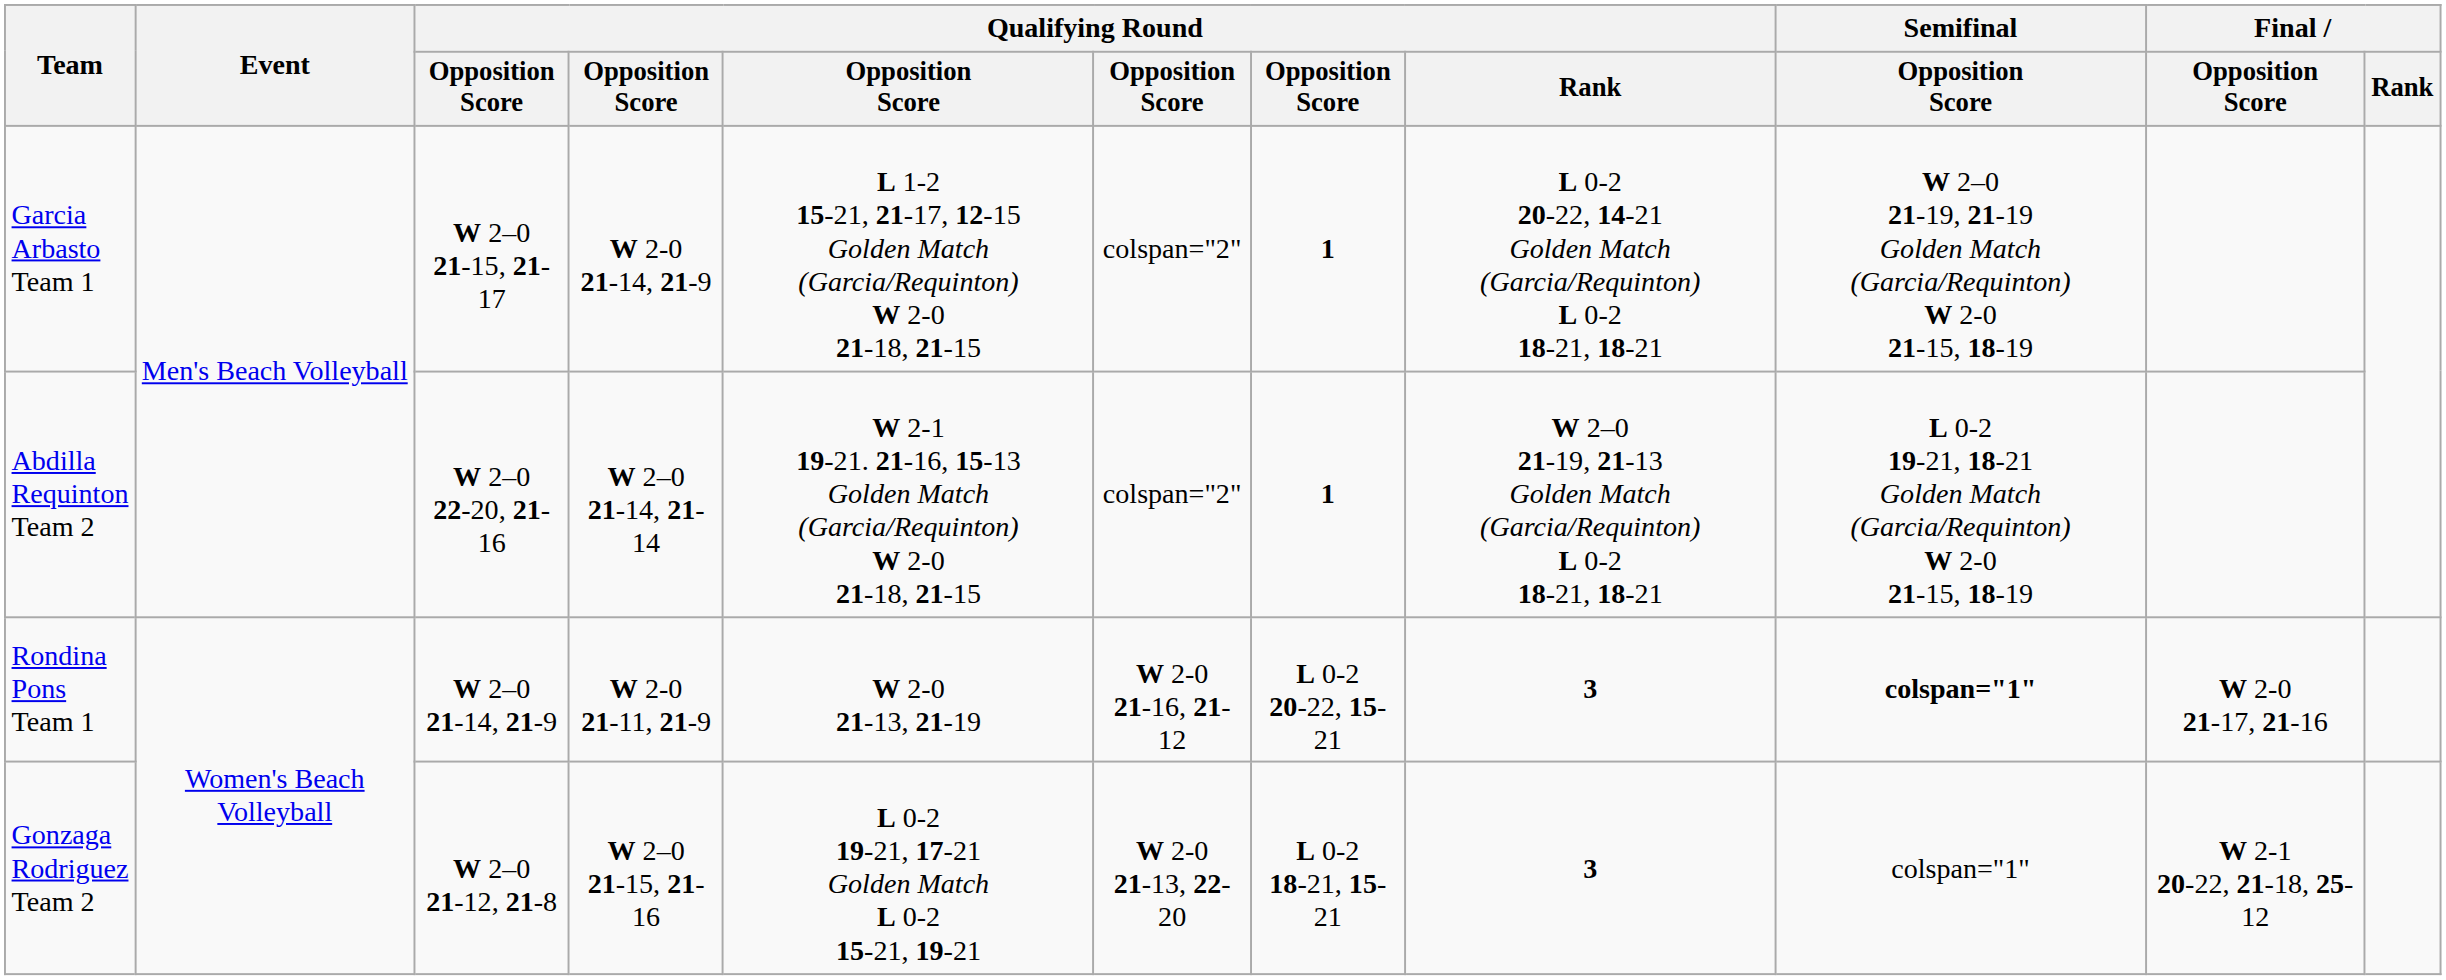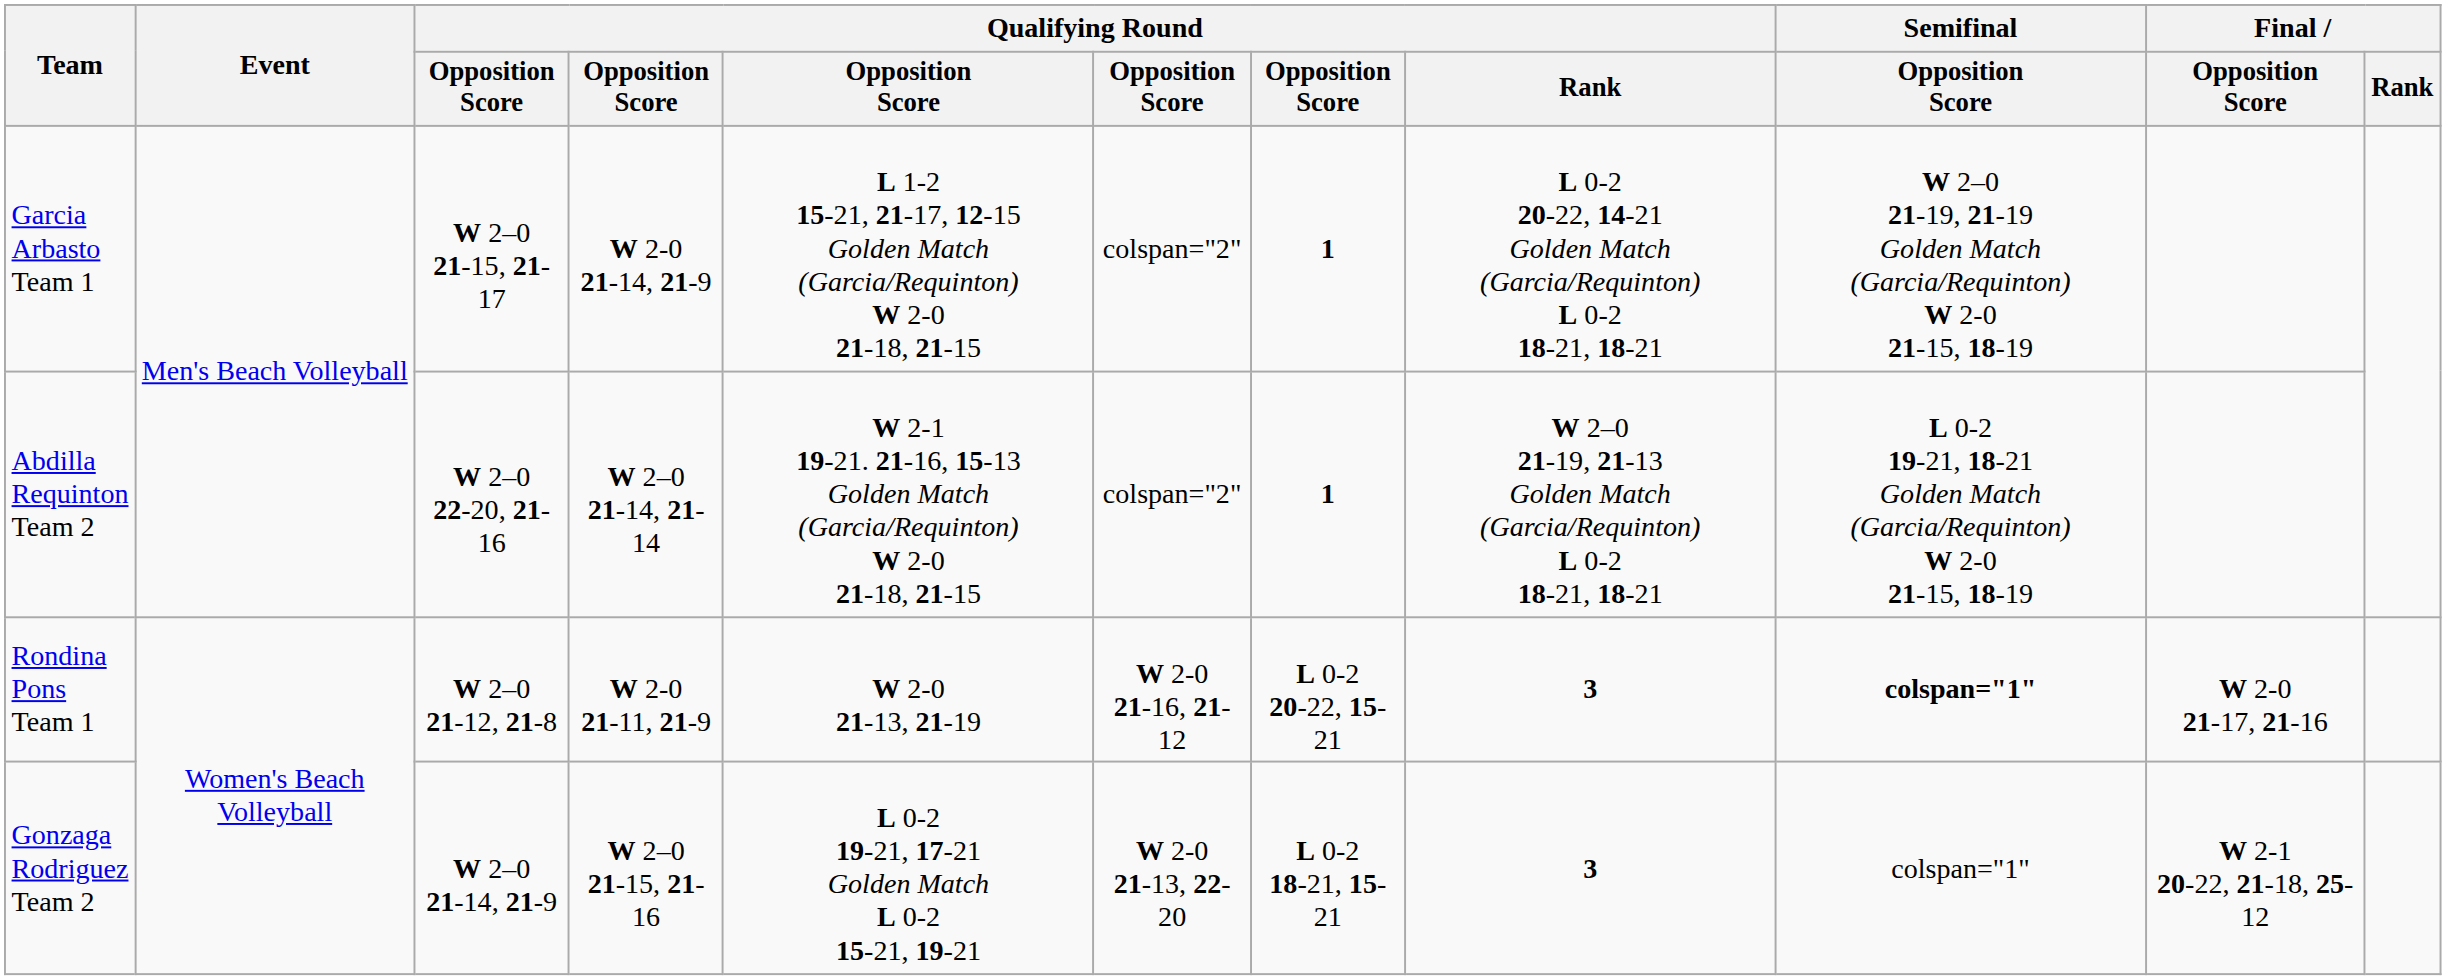(492, 706) W 2–0 21-14, 21-9 -> (492, 706) W 2–0 21-12, 21-8
(492, 885) W 2–0 21-12, 21-8 -> (492, 885) W 2–0 21-14, 21-9
